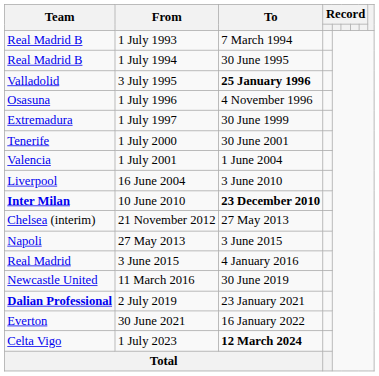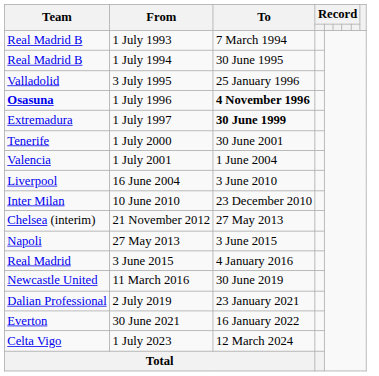(266, 80) bold -> (258, 80) normal
(29, 100) normal -> (30, 100) bold
(267, 100) normal -> (263, 100) bold
(255, 120) normal -> (251, 120) bold
(39, 200) bold -> (36, 200) normal
(271, 200) bold -> (264, 200) normal
(60, 300) bold -> (57, 300) normal
(262, 341) bold -> (255, 341) normal
